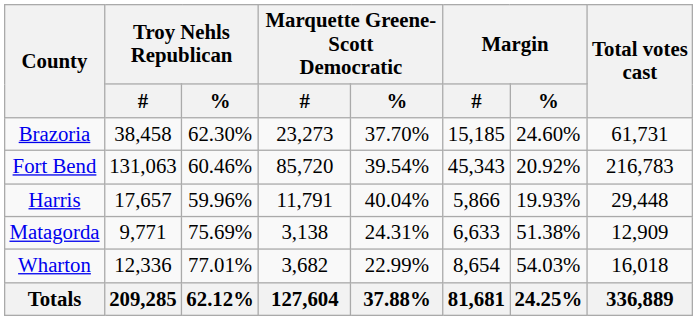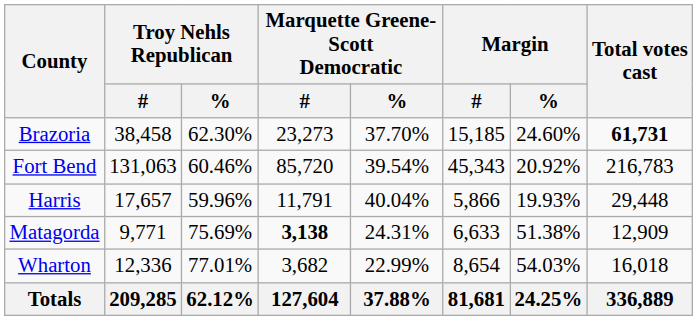(640, 133) normal -> (640, 133) bold
(305, 232) normal -> (305, 232) bold
